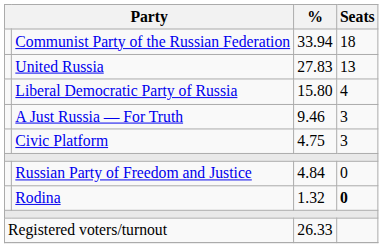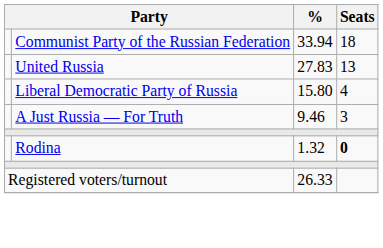- row: (62, 141)
- row: (134, 173)
